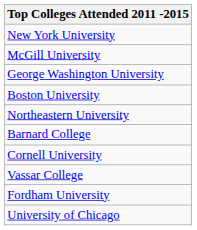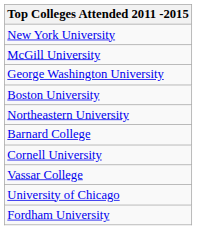(58, 194) Fordham University -> (63, 194) University of Chicago
(63, 214) University of Chicago -> (58, 214) Fordham University
